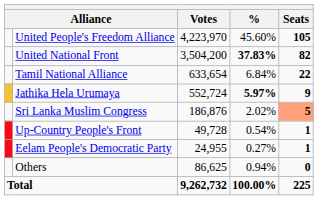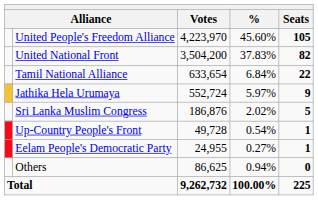(257, 56) bold -> (258, 56) normal
(260, 93) bold -> (261, 93) normal
(308, 111) lightsalmon background -> (308, 111) no background
